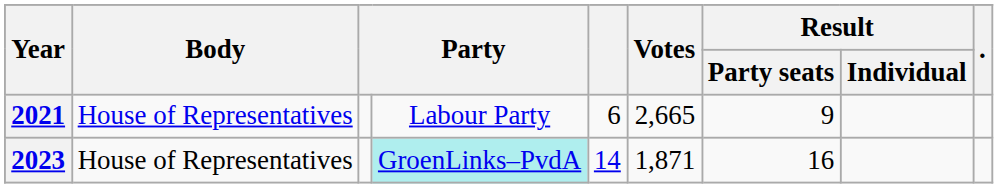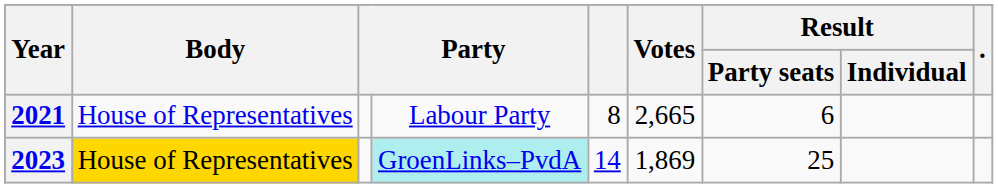(614, 115) 6 -> (614, 115) 8
(827, 115) 9 -> (827, 115) 6
(215, 160) no background -> (215, 160) gold background
(665, 160) 1,871 -> (665, 160) 1,869
(821, 160) 16 -> (821, 160) 25
